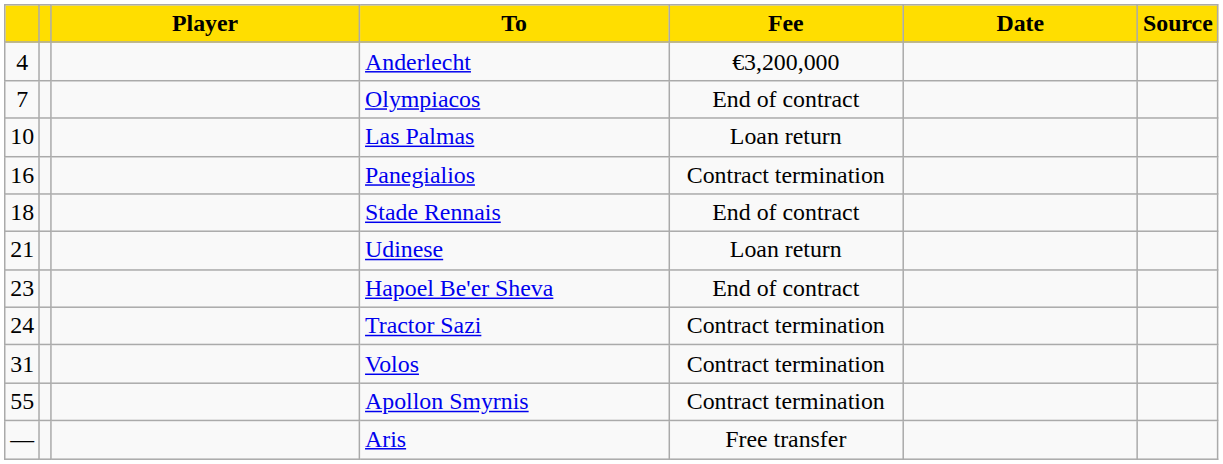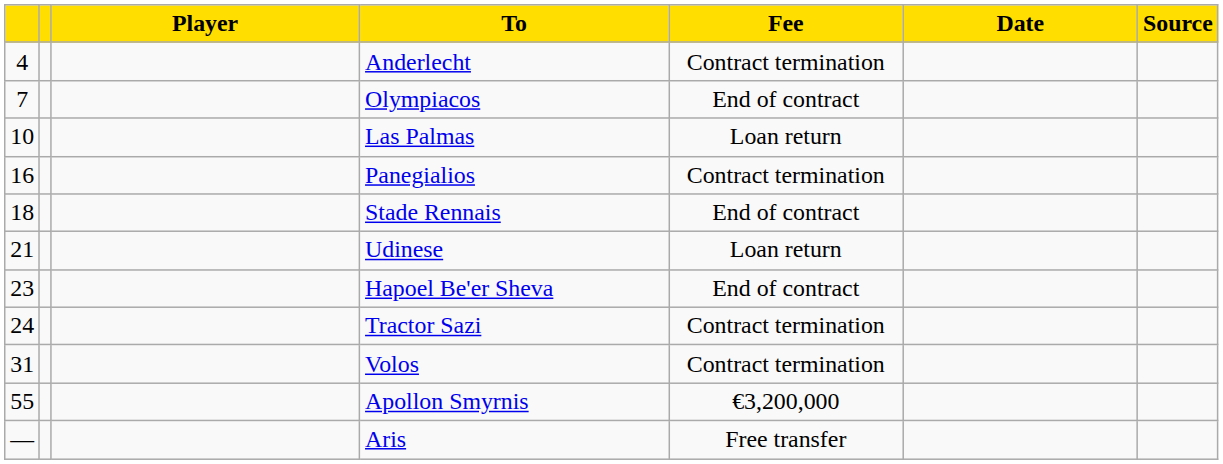(786, 61) €3,200,000 -> (786, 61) Contract termination
(786, 401) Contract termination -> (786, 401) €3,200,000
